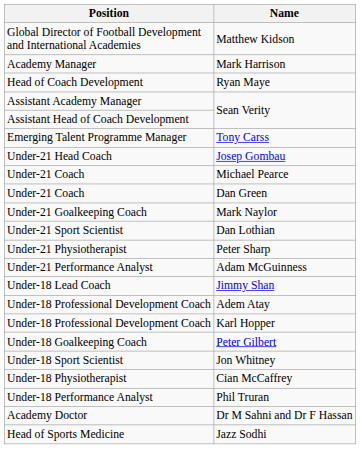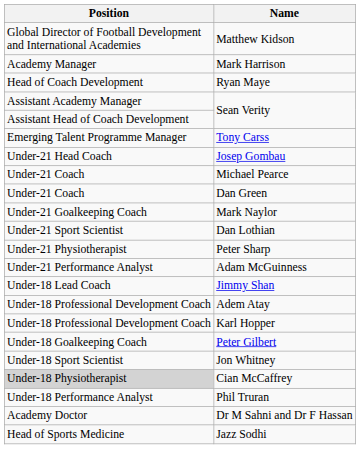(67, 378) no background -> (67, 378) lightgrey background
